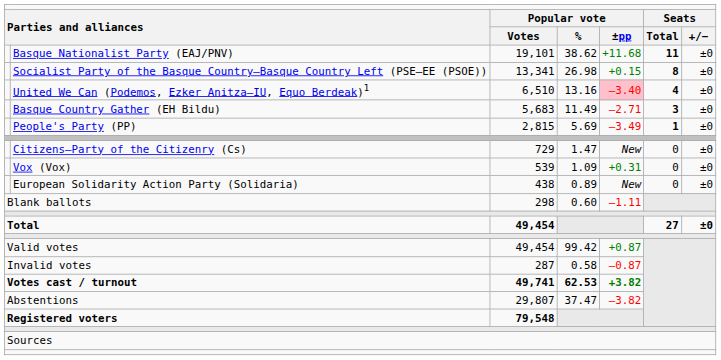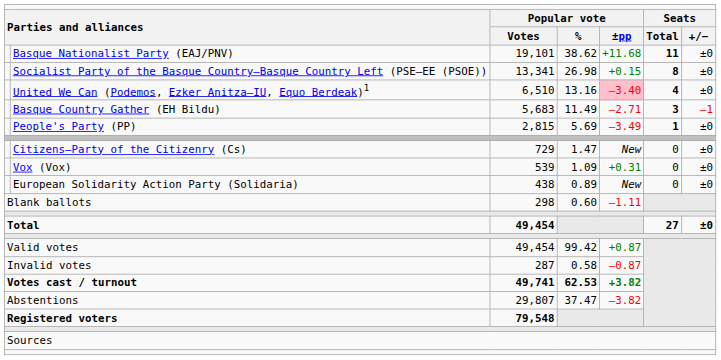(706, 109) ±0 -> (706, 109) –1
